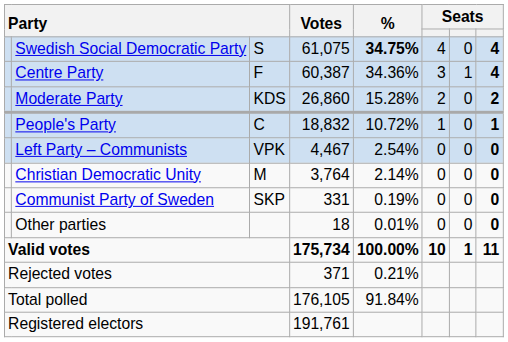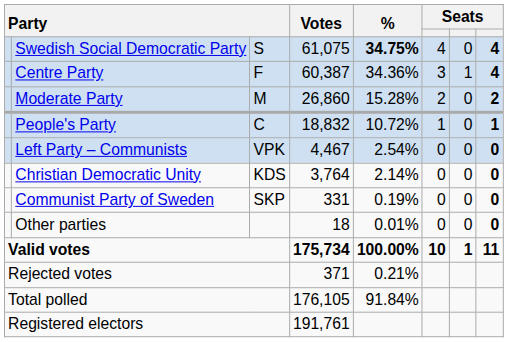(270, 98) KDS -> (260, 98) M
(260, 175) M -> (270, 175) KDS
